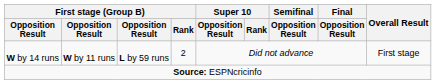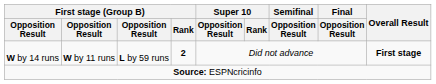(183, 53) normal -> (183, 53) bold
(399, 53) normal -> (399, 53) bold
